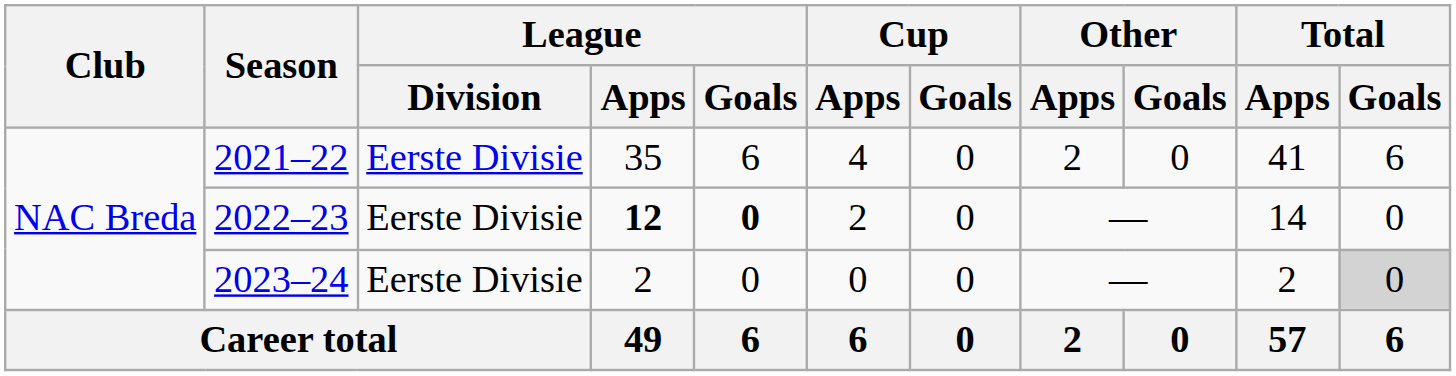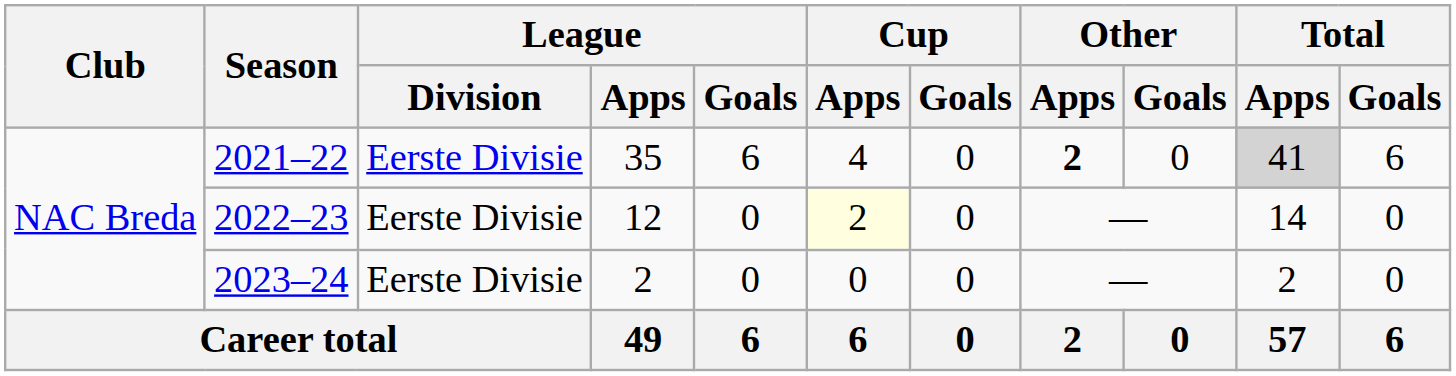(1072, 156) normal -> (1072, 156) bold
(1287, 156) no background -> (1287, 156) lightgrey background
(643, 217) bold -> (643, 217) normal
(750, 217) bold -> (750, 217) normal
(858, 217) no background -> (858, 217) lightyellow background
(1395, 278) lightgrey background -> (1395, 278) no background
